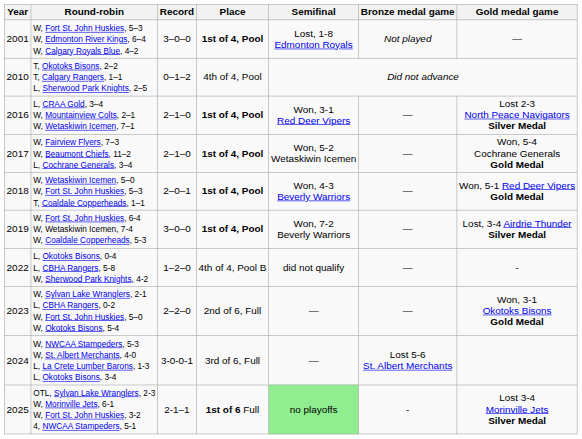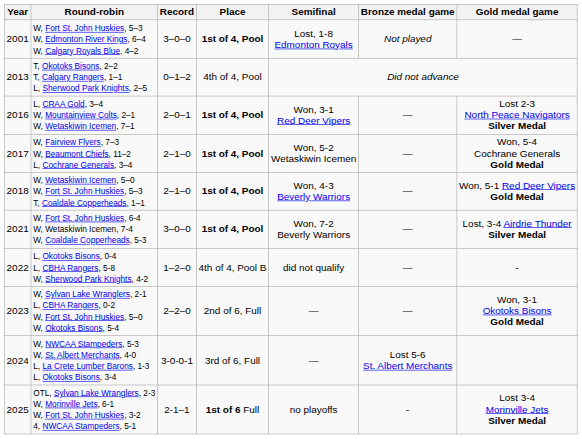(18, 77) 2010 -> (18, 77) 2013
(177, 115) 2–1–0 -> (177, 115) 2–0–1
(177, 191) 2–0–1 -> (177, 191) 2–1–0
(18, 229) 2019 -> (18, 229) 2021
(314, 409) lightgreen background -> (314, 409) no background
